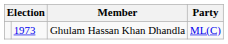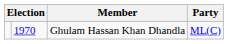(25, 30) 1973 -> (25, 30) 1970
